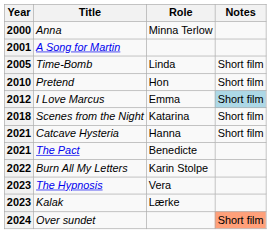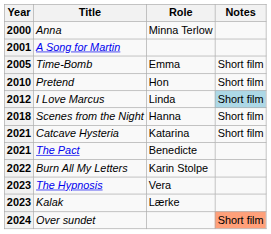(162, 64) Linda -> (164, 64) Emma
(164, 99) Emma -> (162, 99) Linda
(169, 116) Katarina -> (165, 116) Hanna
(165, 133) Hanna -> (169, 133) Katarina
